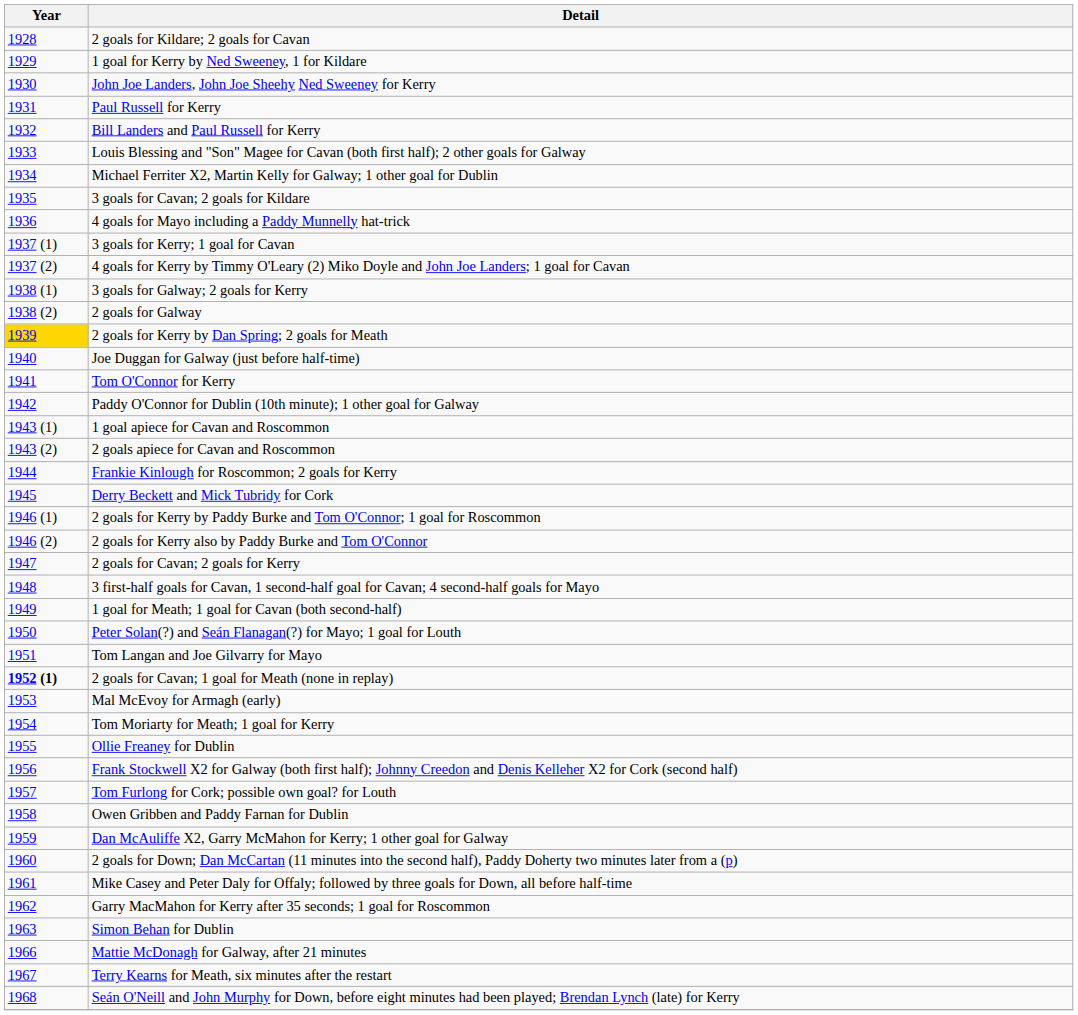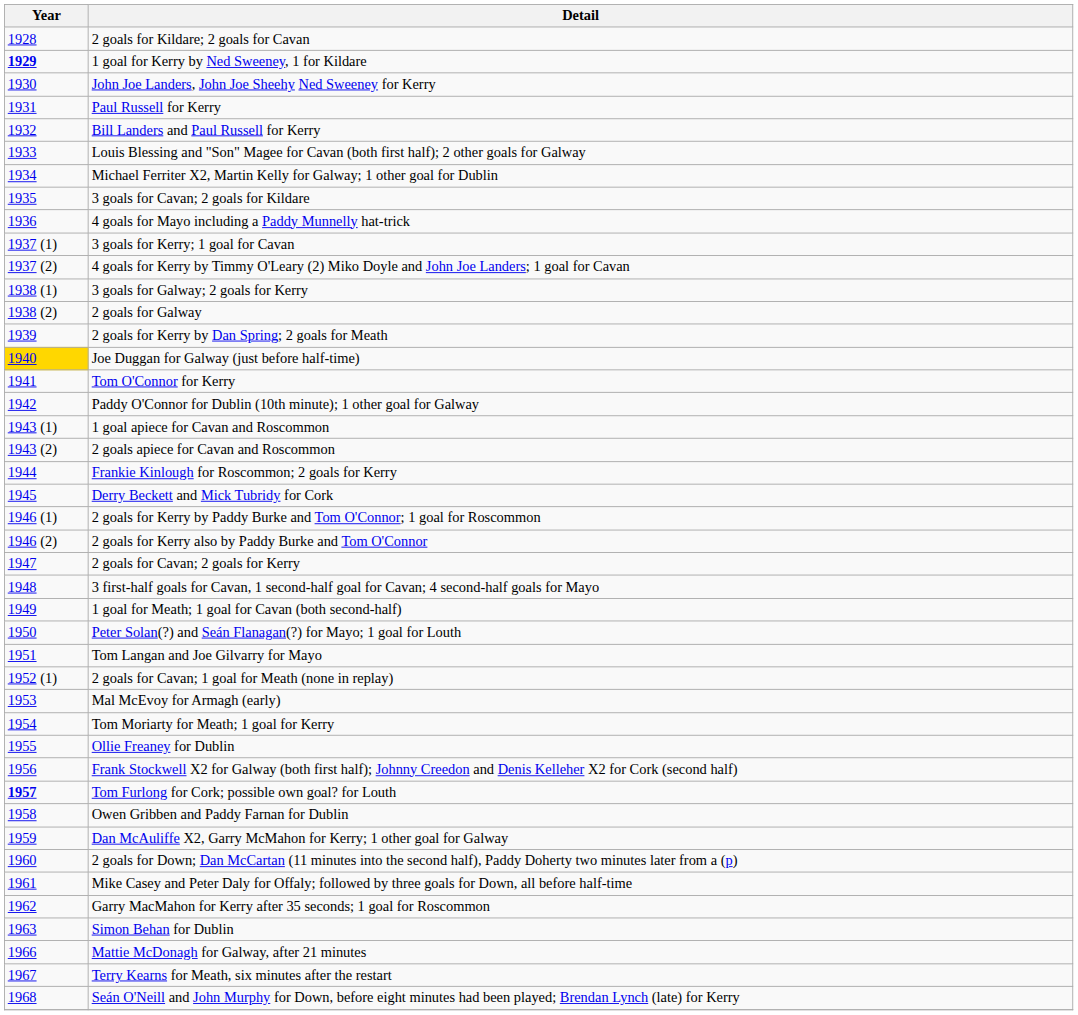(22, 61) normal -> (22, 61) bold
(22, 335) gold background -> (22, 335) no background
(22, 358) no background -> (22, 358) gold background
(32, 678) bold -> (32, 678) normal
(22, 792) normal -> (22, 792) bold
